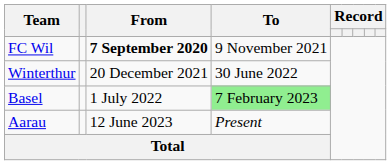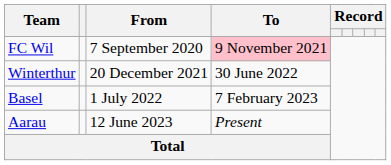(149, 48) bold -> (146, 48) normal
(271, 48) no background -> (271, 48) pink background
(266, 97) lightgreen background -> (266, 97) no background
